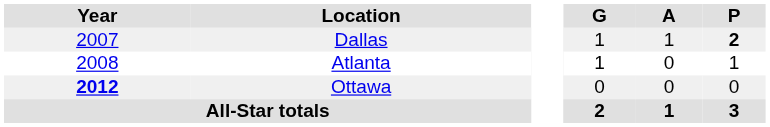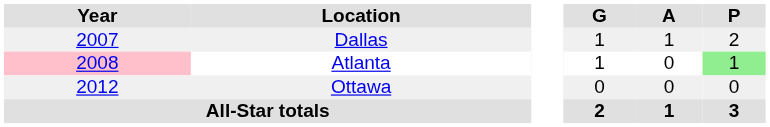(734, 39) bold -> (734, 39) normal
(97, 63) no background -> (97, 63) pink background
(734, 63) no background -> (734, 63) lightgreen background
(97, 87) bold -> (97, 87) normal
